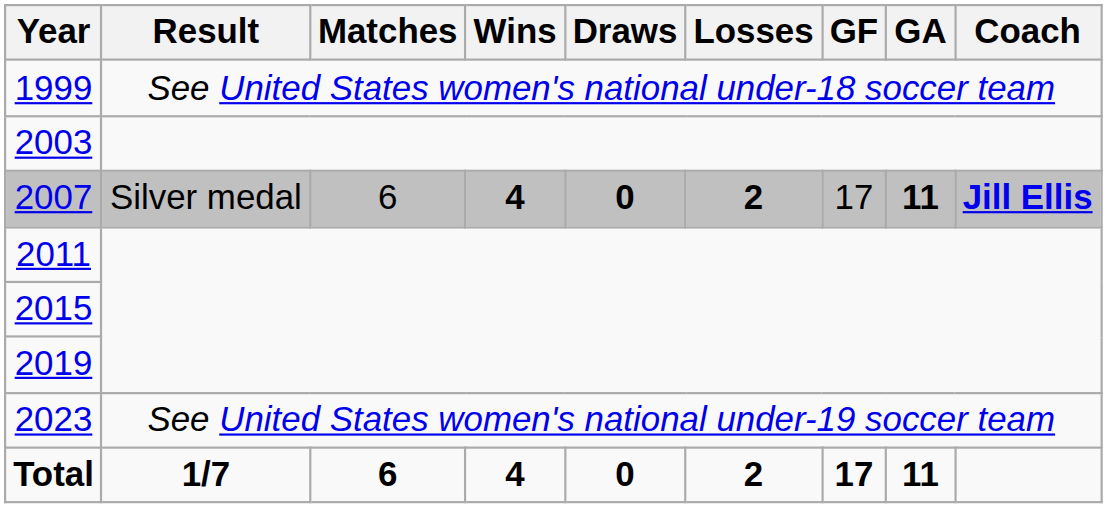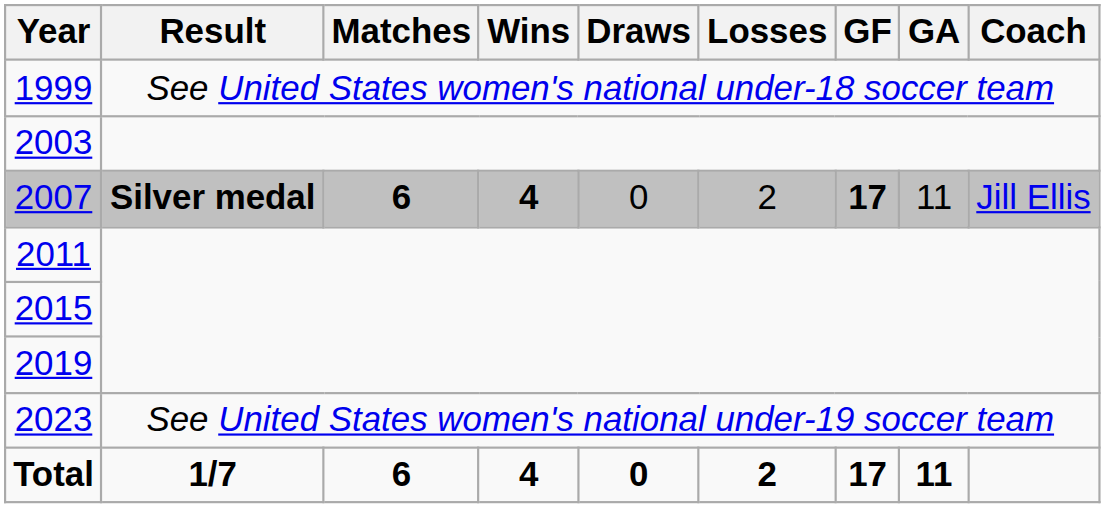(206, 198) normal -> (213, 198) bold
(388, 198) normal -> (401, 198) bold
(625, 198) bold -> (639, 198) normal
(754, 198) bold -> (767, 198) normal
(854, 198) normal -> (868, 198) bold
(920, 198) bold -> (934, 198) normal
(1028, 198) bold -> (1033, 198) normal
